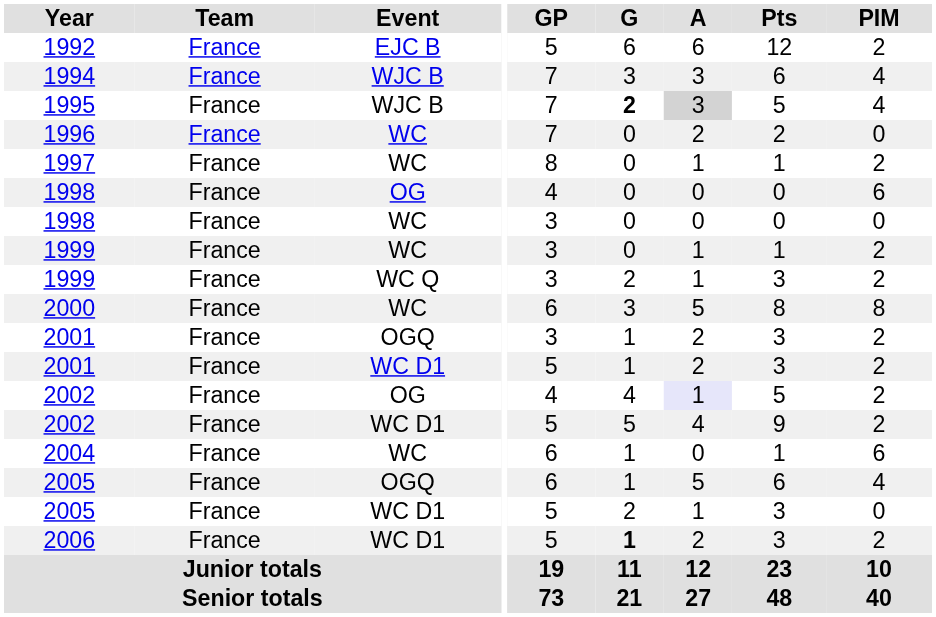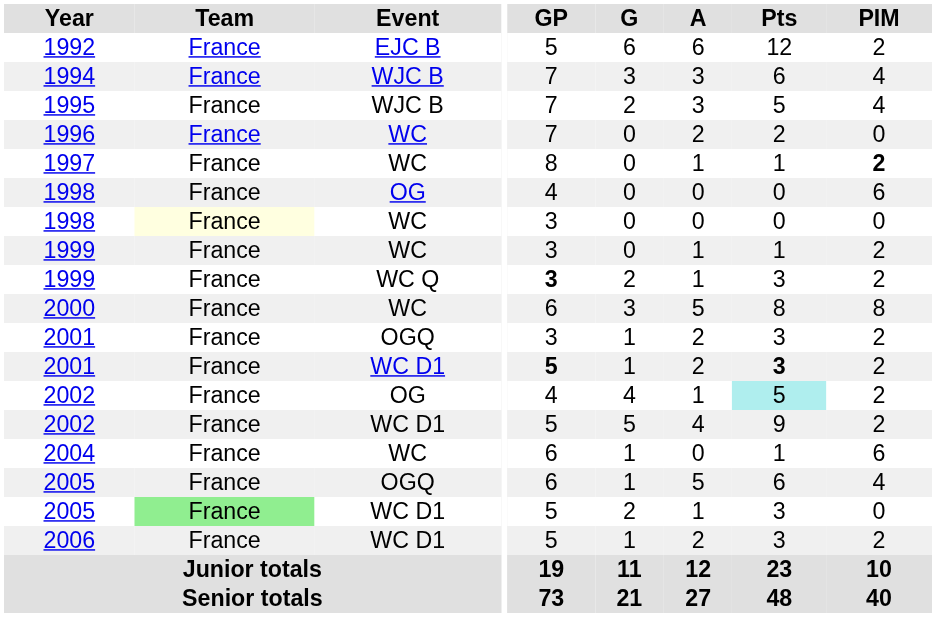(629, 105) bold -> (629, 105) normal
(698, 105) lightgrey background -> (698, 105) no background
(879, 163) normal -> (879, 163) bold
(225, 221) no background -> (225, 221) lightyellow background
(551, 279) normal -> (551, 279) bold
(551, 366) normal -> (551, 366) bold
(779, 366) normal -> (779, 366) bold
(698, 395) lavender background -> (698, 395) no background
(779, 395) no background -> (779, 395) paleturquoise background
(225, 511) no background -> (225, 511) lightgreen background
(629, 540) bold -> (629, 540) normal
